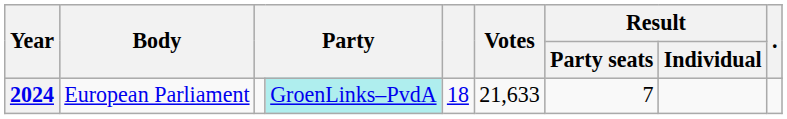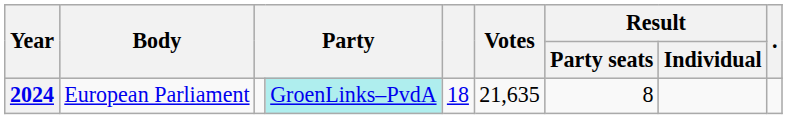(510, 95) 21,633 -> (510, 95) 21,635
(648, 95) 7 -> (648, 95) 8
